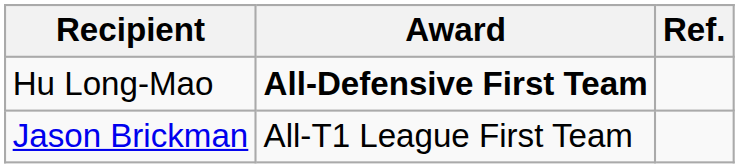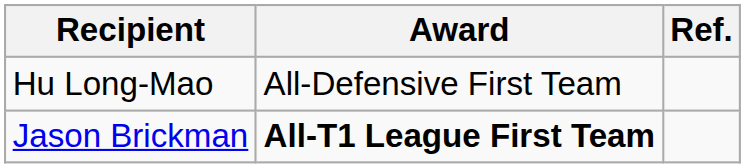(456, 83) bold -> (443, 83) normal
(448, 135) normal -> (459, 135) bold
